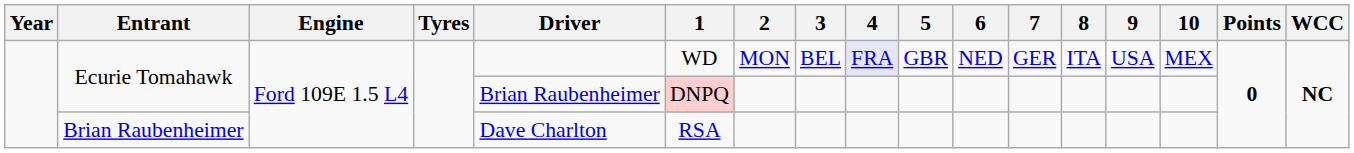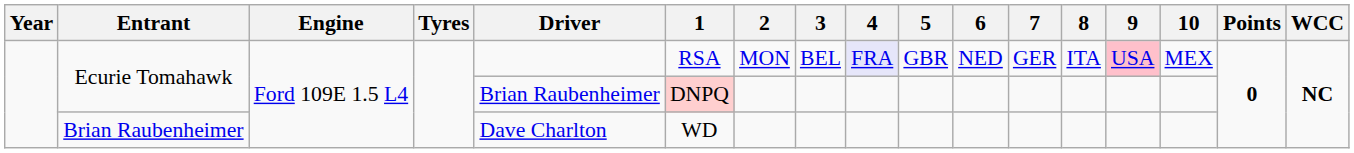(699, 58) WD -> (699, 58) RSA
(1133, 58) no background -> (1133, 58) pink background
(699, 130) RSA -> (699, 130) WD
